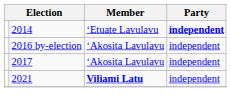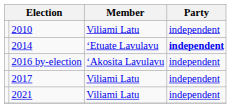+ row: (22, 29)
(125, 62) ʻAkosita Lavulavu -> (113, 78) Viliami Latu
(115, 78) bold -> (113, 95) normal
